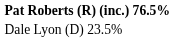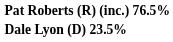(63, 29) normal -> (66, 29) bold
